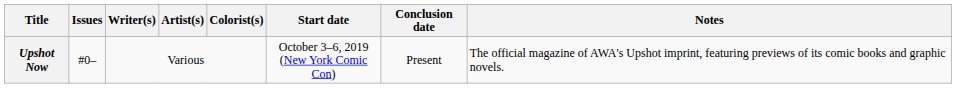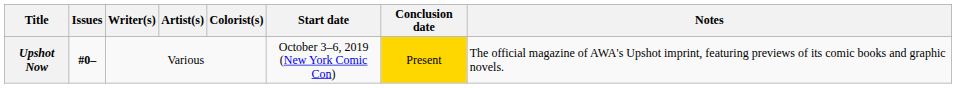(87, 60) normal -> (87, 60) bold
(424, 60) no background -> (424, 60) gold background
